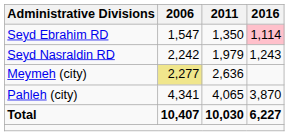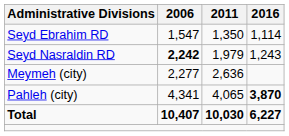(266, 34) pink background -> (266, 34) no background
(183, 54) normal -> (183, 54) bold
(183, 74) khaki background -> (183, 74) no background
(265, 94) normal -> (265, 94) bold
